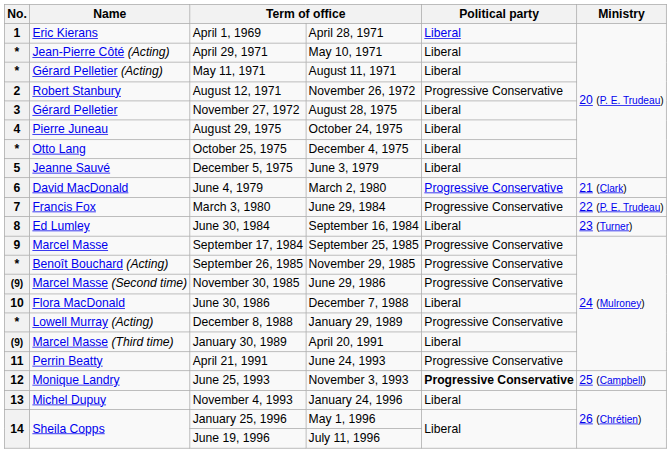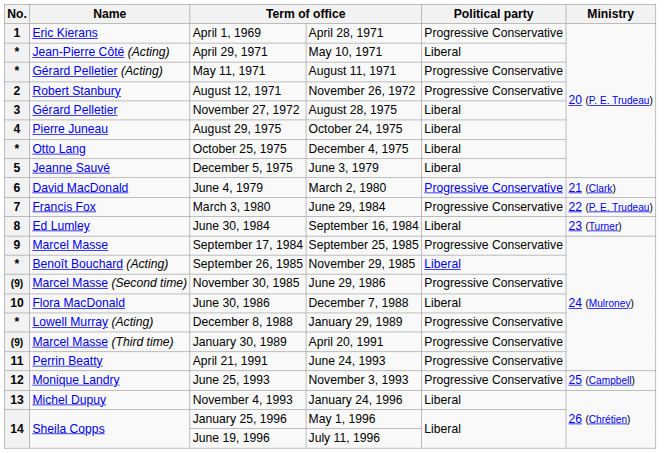(443, 33) Liberal -> (494, 33) Progressive Conservative
(443, 71) Liberal -> (494, 71) Progressive Conservative
(494, 264) Progressive Conservative -> (443, 264) Liberal
(443, 341) Liberal -> (494, 341) Progressive Conservative
(499, 380) bold -> (494, 380) normal
